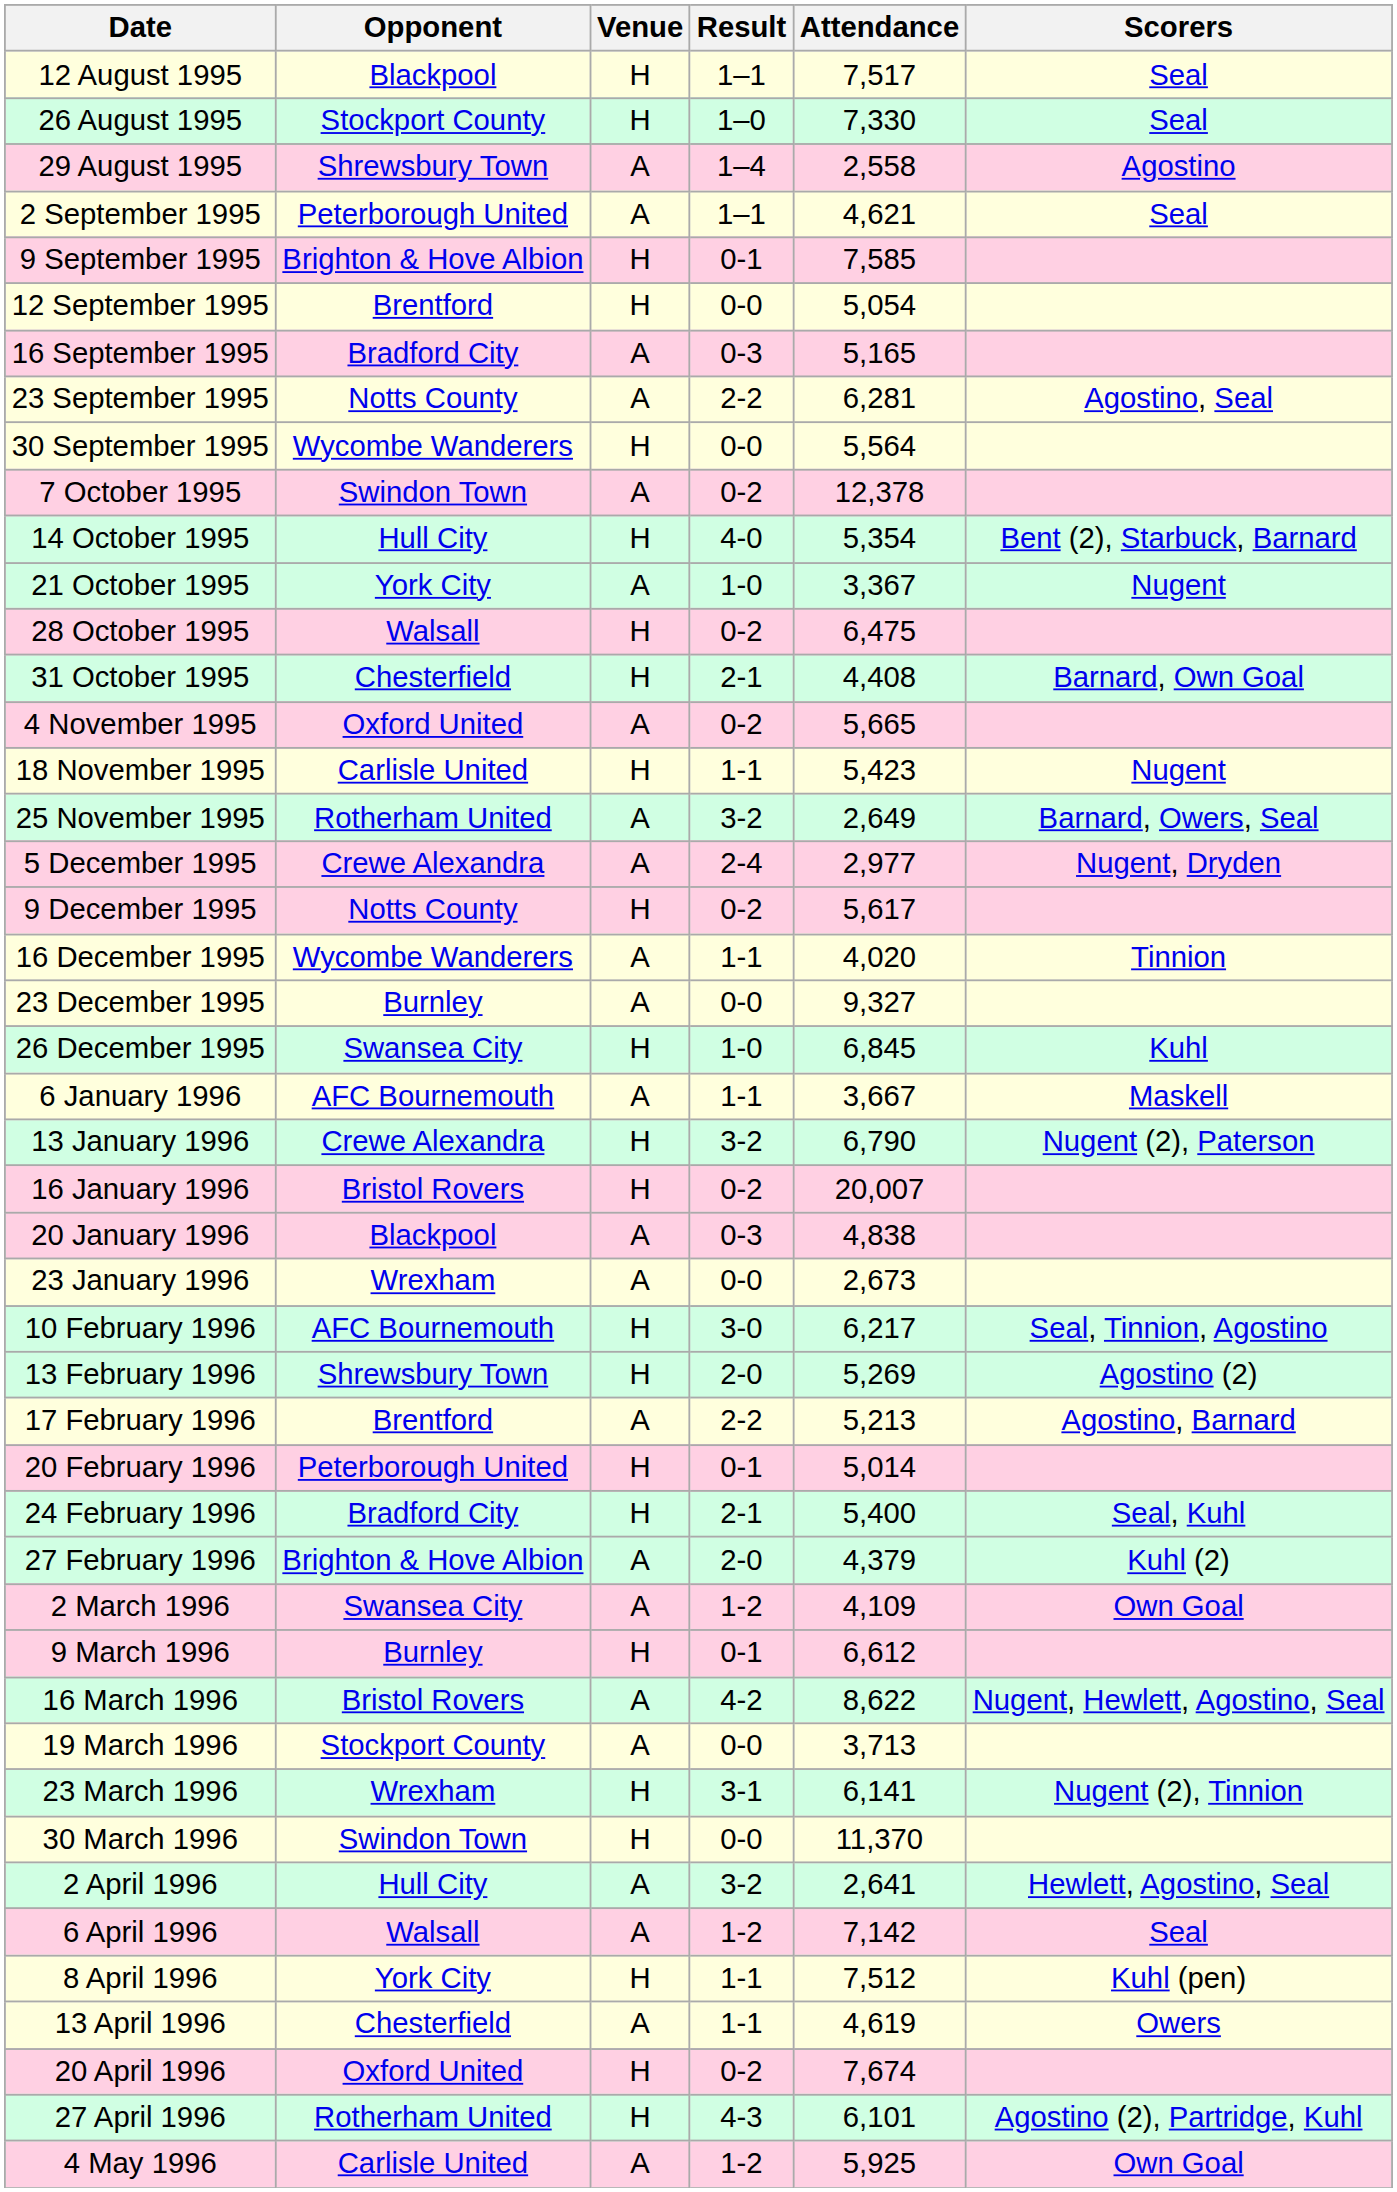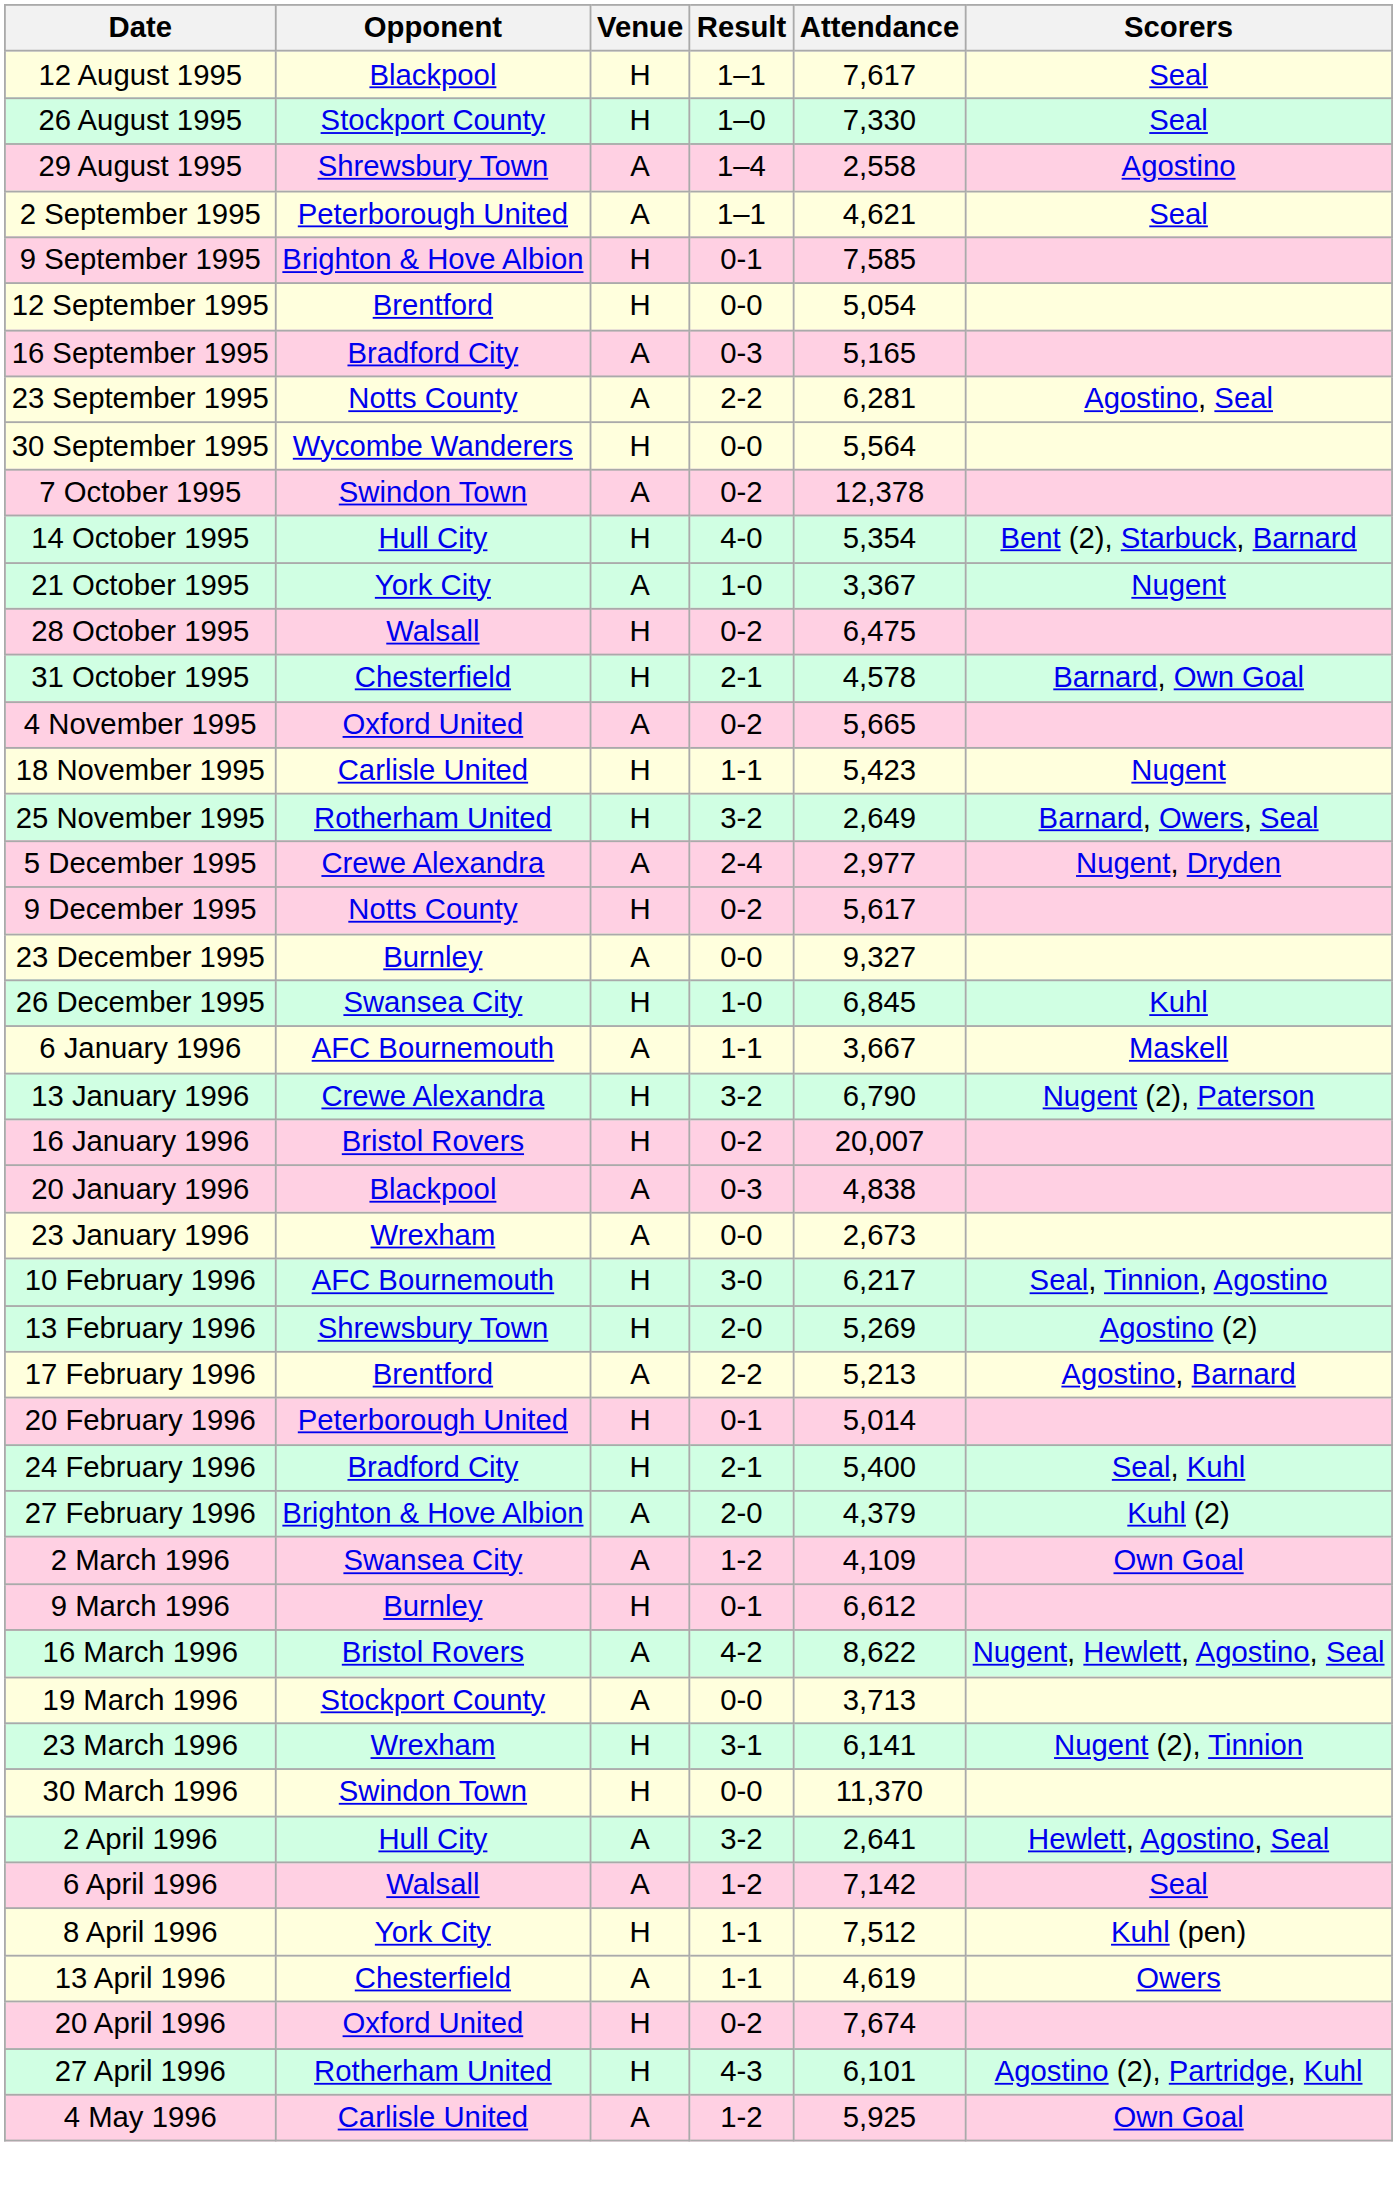(879, 74) 7,517 -> (879, 74) 7,617
(879, 677) 4,408 -> (879, 677) 4,578
(640, 817) A -> (640, 817) H
- row: (140, 956)
